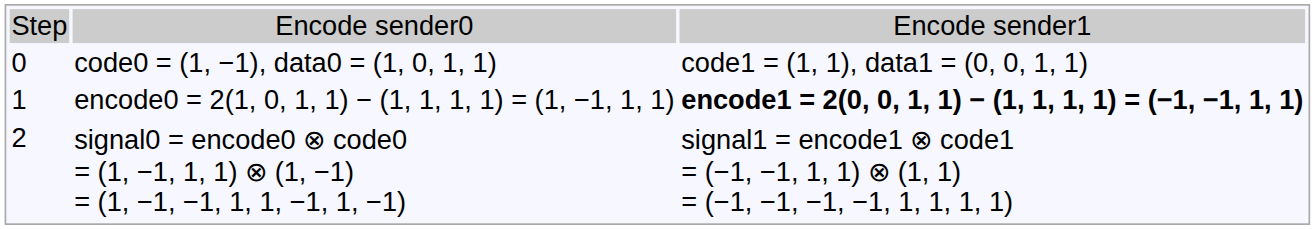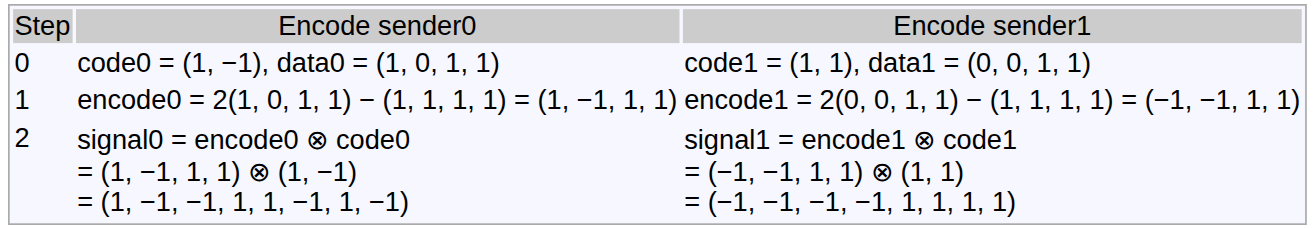(992, 100) bold -> (992, 100) normal
